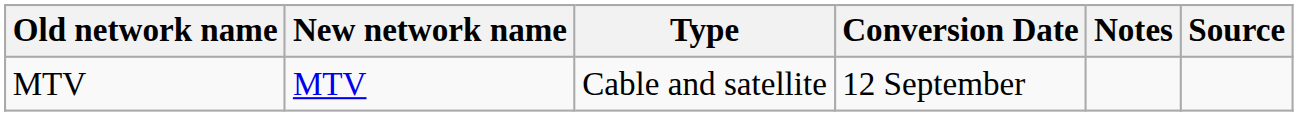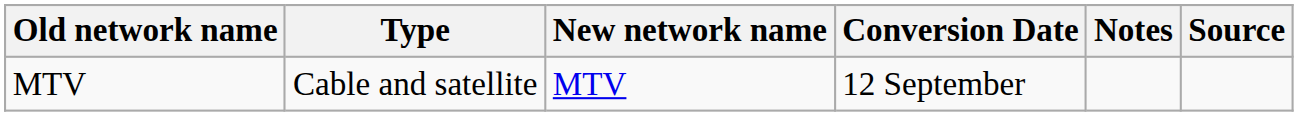columns swapped: (430, 30) <-> (705, 30)
